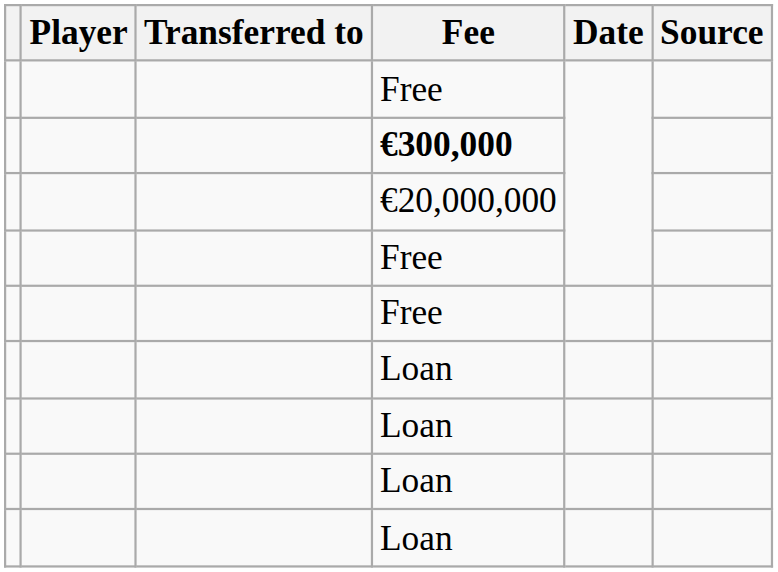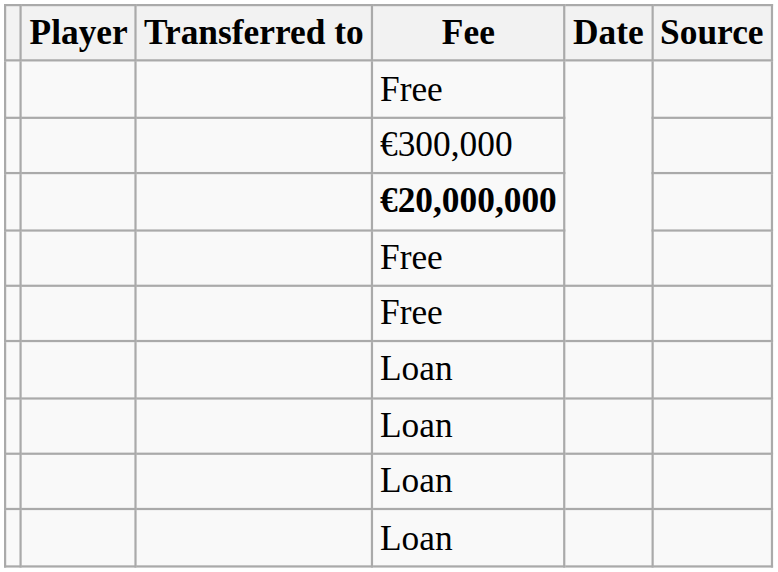(446, 144) bold -> (446, 144) normal
(468, 200) normal -> (468, 200) bold
